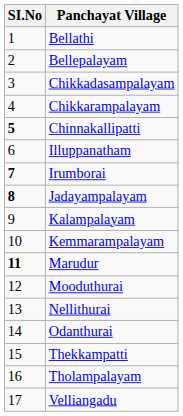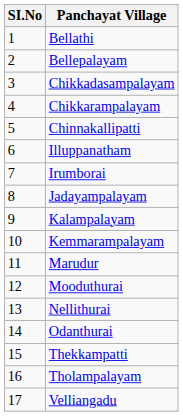(11, 128) bold -> (11, 128) normal
(11, 173) bold -> (11, 173) normal
(11, 196) bold -> (11, 196) normal
(14, 264) bold -> (15, 264) normal
